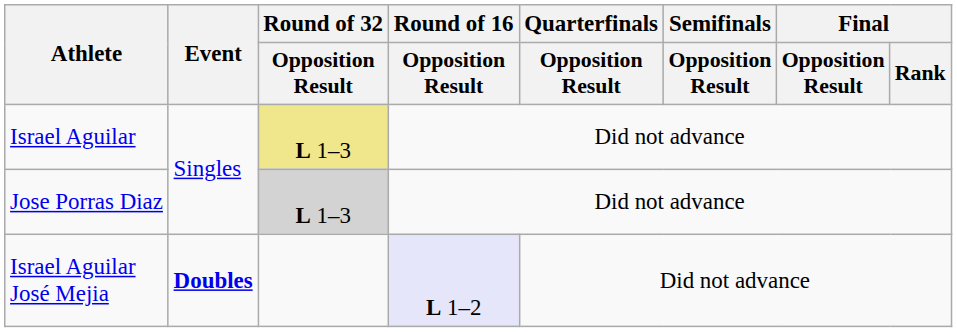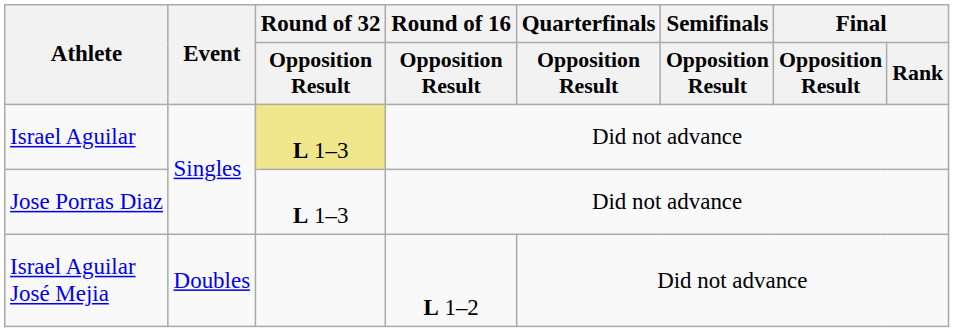(323, 215) lightgrey background -> (321, 215) no background
(213, 280) bold -> (212, 280) normal
(454, 307) lavender background -> (451, 307) no background
